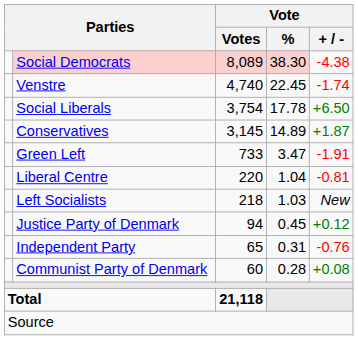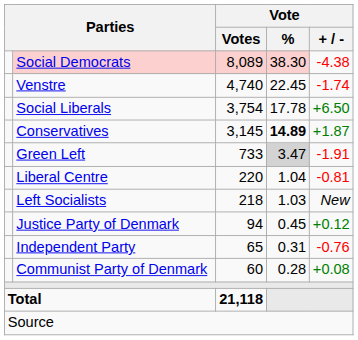(288, 131) normal -> (288, 131) bold
(292, 154) no background -> (292, 154) lightgrey background
